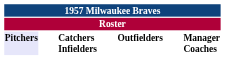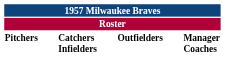(21, 37) lavender background -> (21, 37) no background
